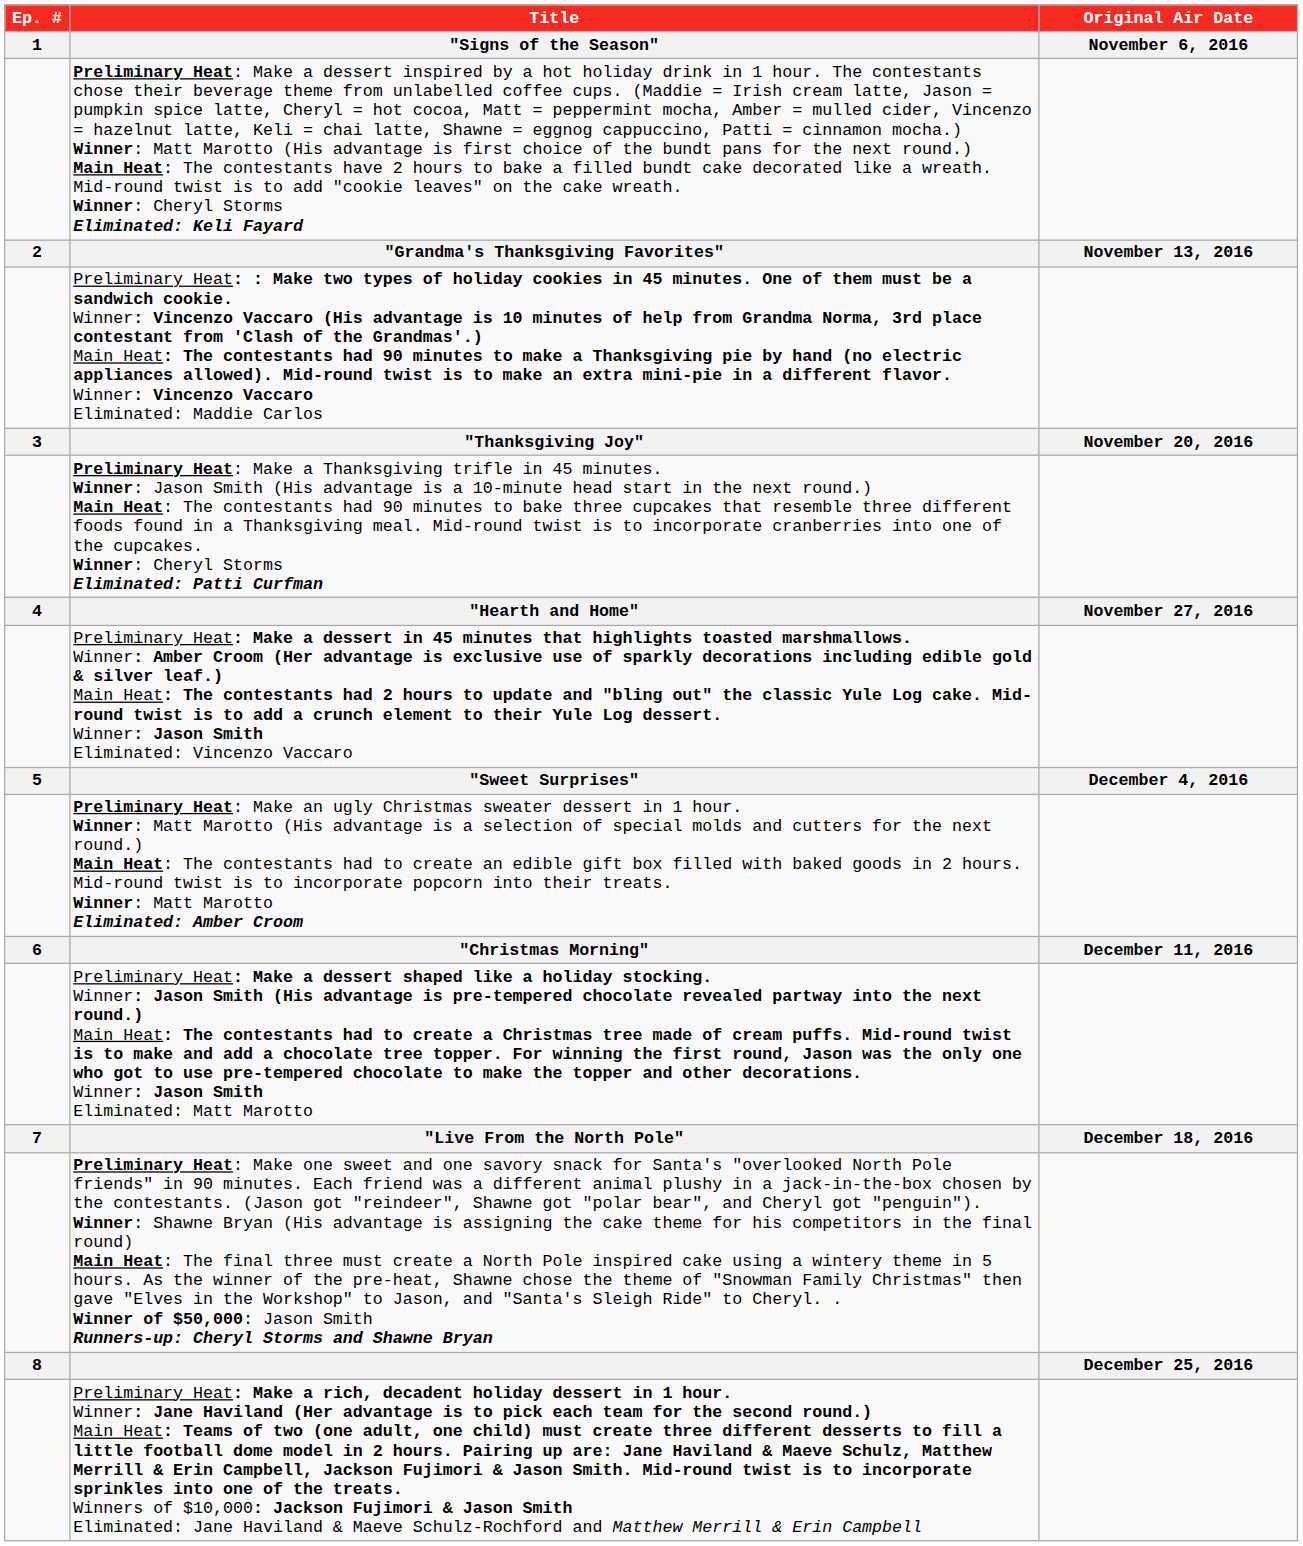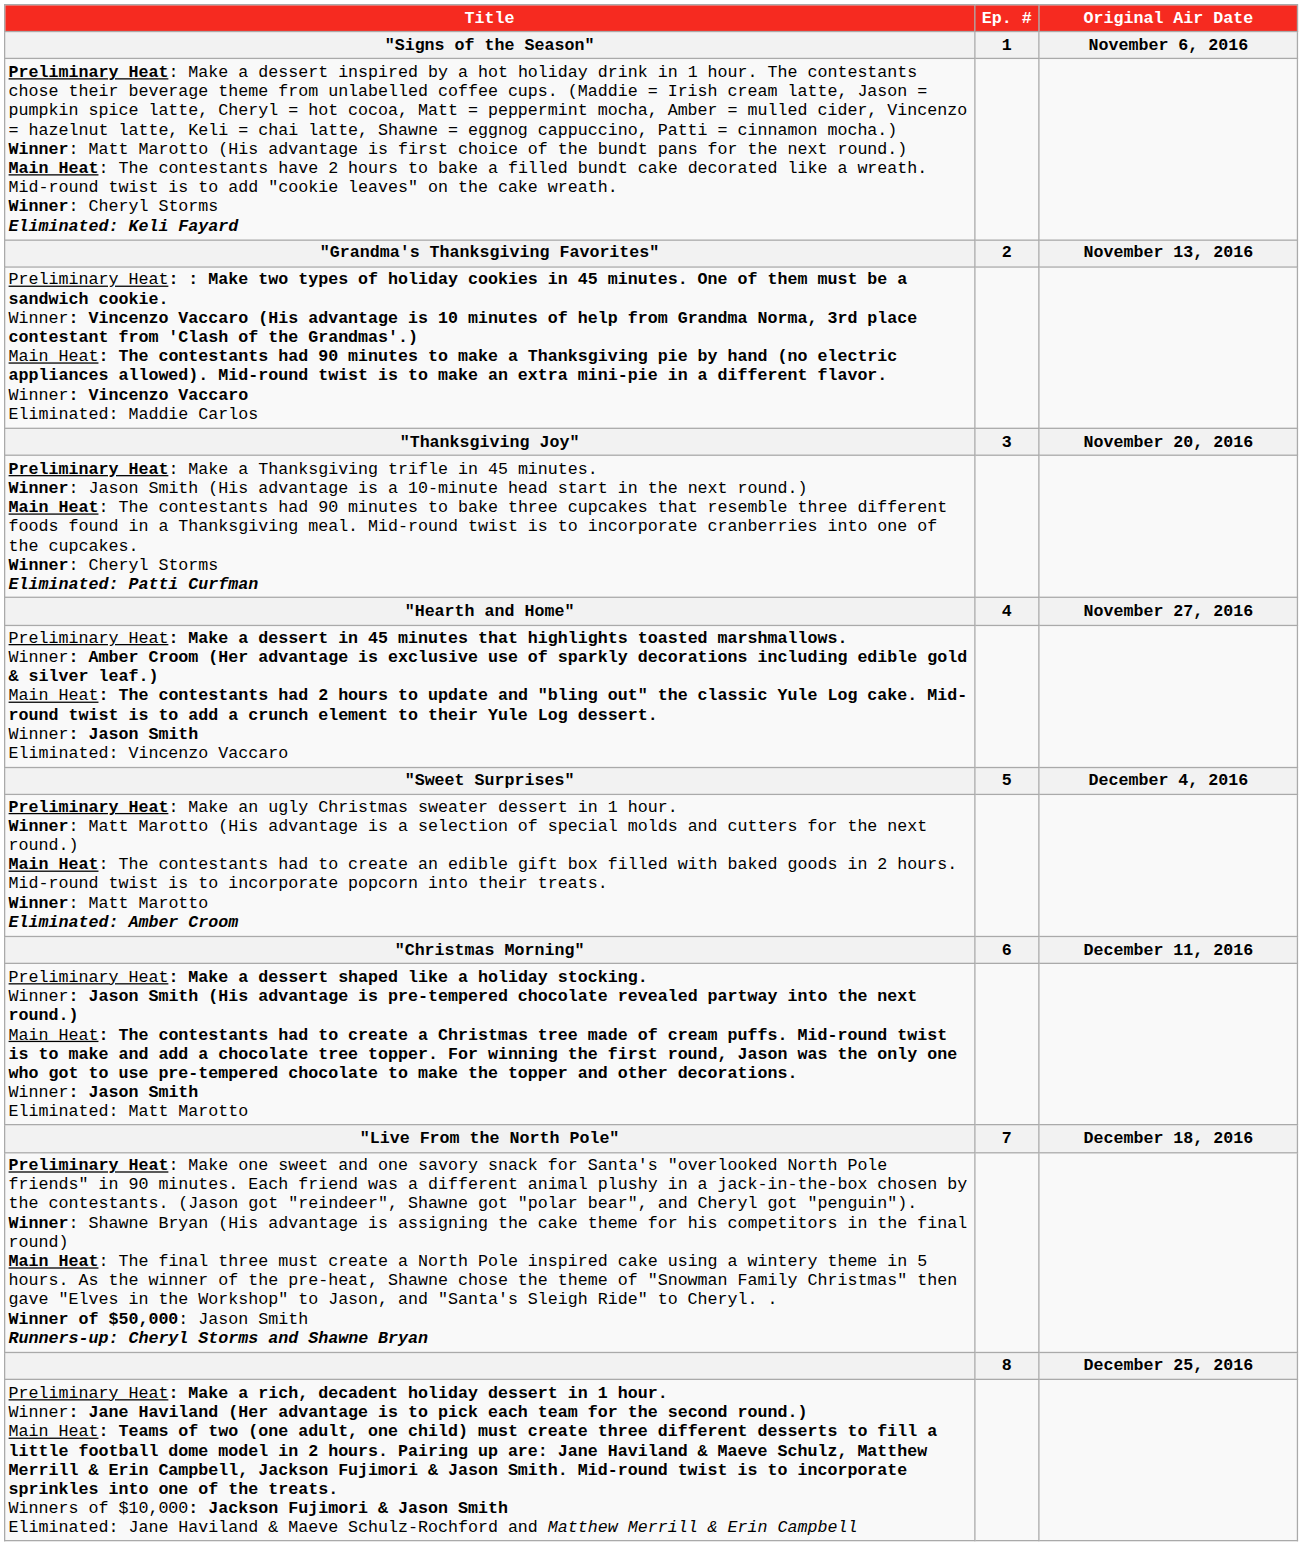columns swapped: (37, 45) <-> (554, 45)
